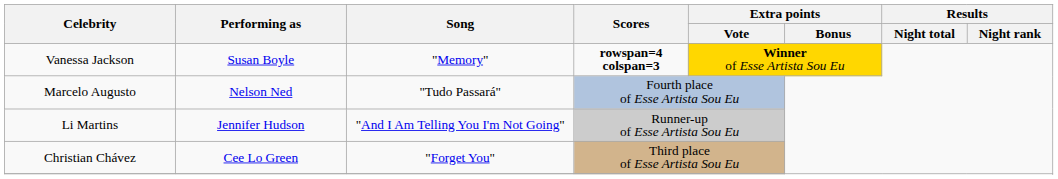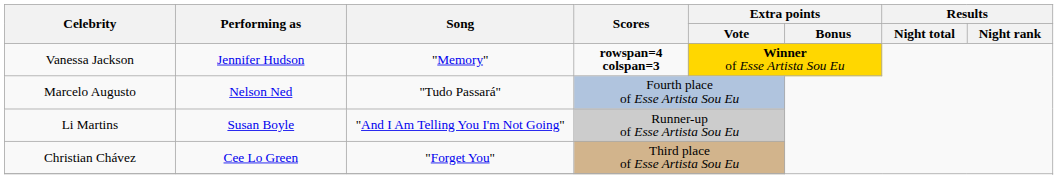(261, 59) Susan Boyle -> (261, 59) Jennifer Hudson
(261, 125) Jennifer Hudson -> (261, 125) Susan Boyle
